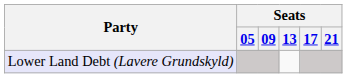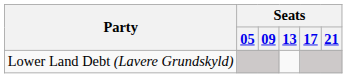(121, 61) lavender background -> (121, 61) no background
